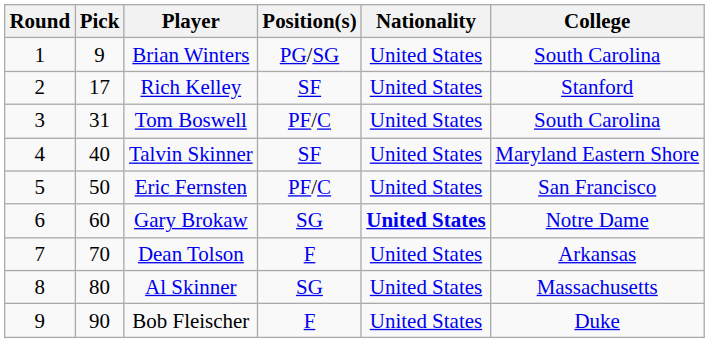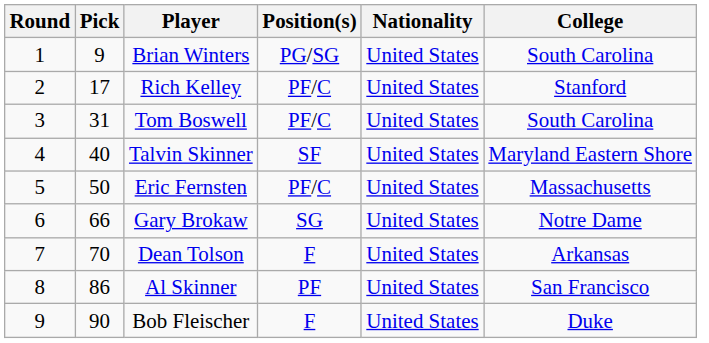(309, 87) SF -> (309, 87) PF/C
(597, 187) San Francisco -> (590, 187) Massachusetts
(100, 220) 60 -> (100, 220) 66
(426, 220) bold -> (422, 220) normal
(100, 287) 80 -> (100, 287) 86
(309, 287) SG -> (309, 287) PF
(597, 287) Massachusetts -> (590, 287) San Francisco
